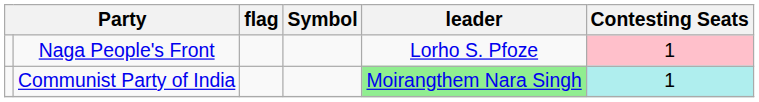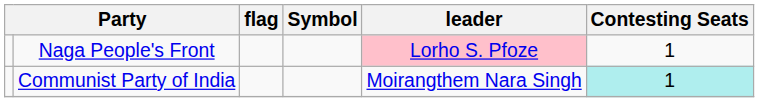(474, 50) no background -> (474, 50) pink background
(670, 50) pink background -> (670, 50) no background
(474, 81) lightgreen background -> (474, 81) no background
